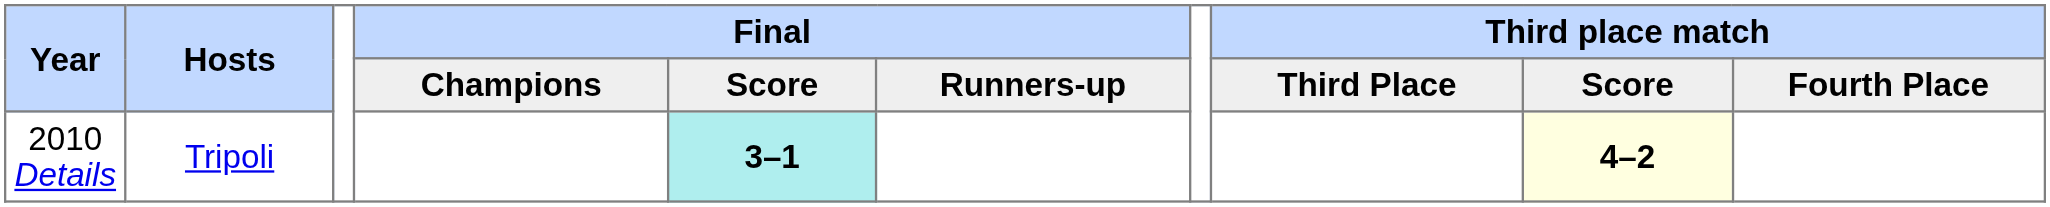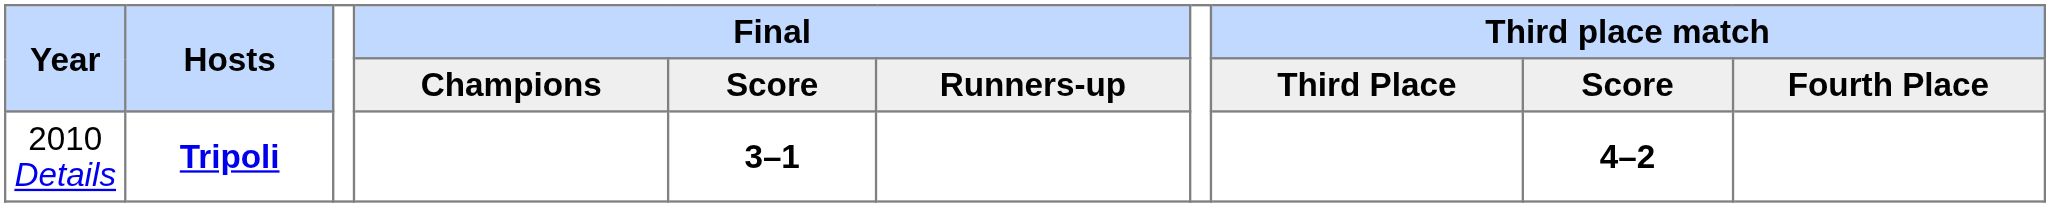(230, 156) normal -> (230, 156) bold
(772, 156) paleturquoise background -> (772, 156) no background
(1628, 156) lightyellow background -> (1628, 156) no background
